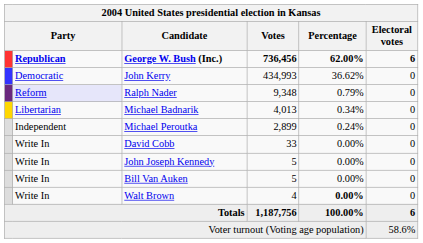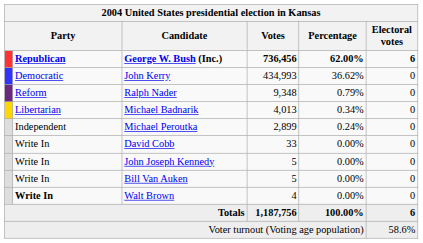(31, 93) lavender background -> (31, 93) no background
(32, 195) normal -> (34, 195) bold
(349, 195) bold -> (350, 195) normal
